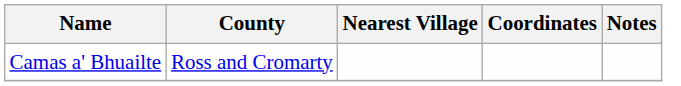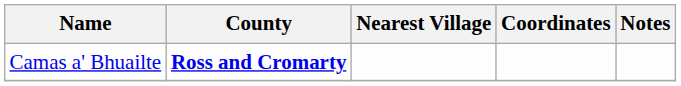(252, 61) normal -> (259, 61) bold
